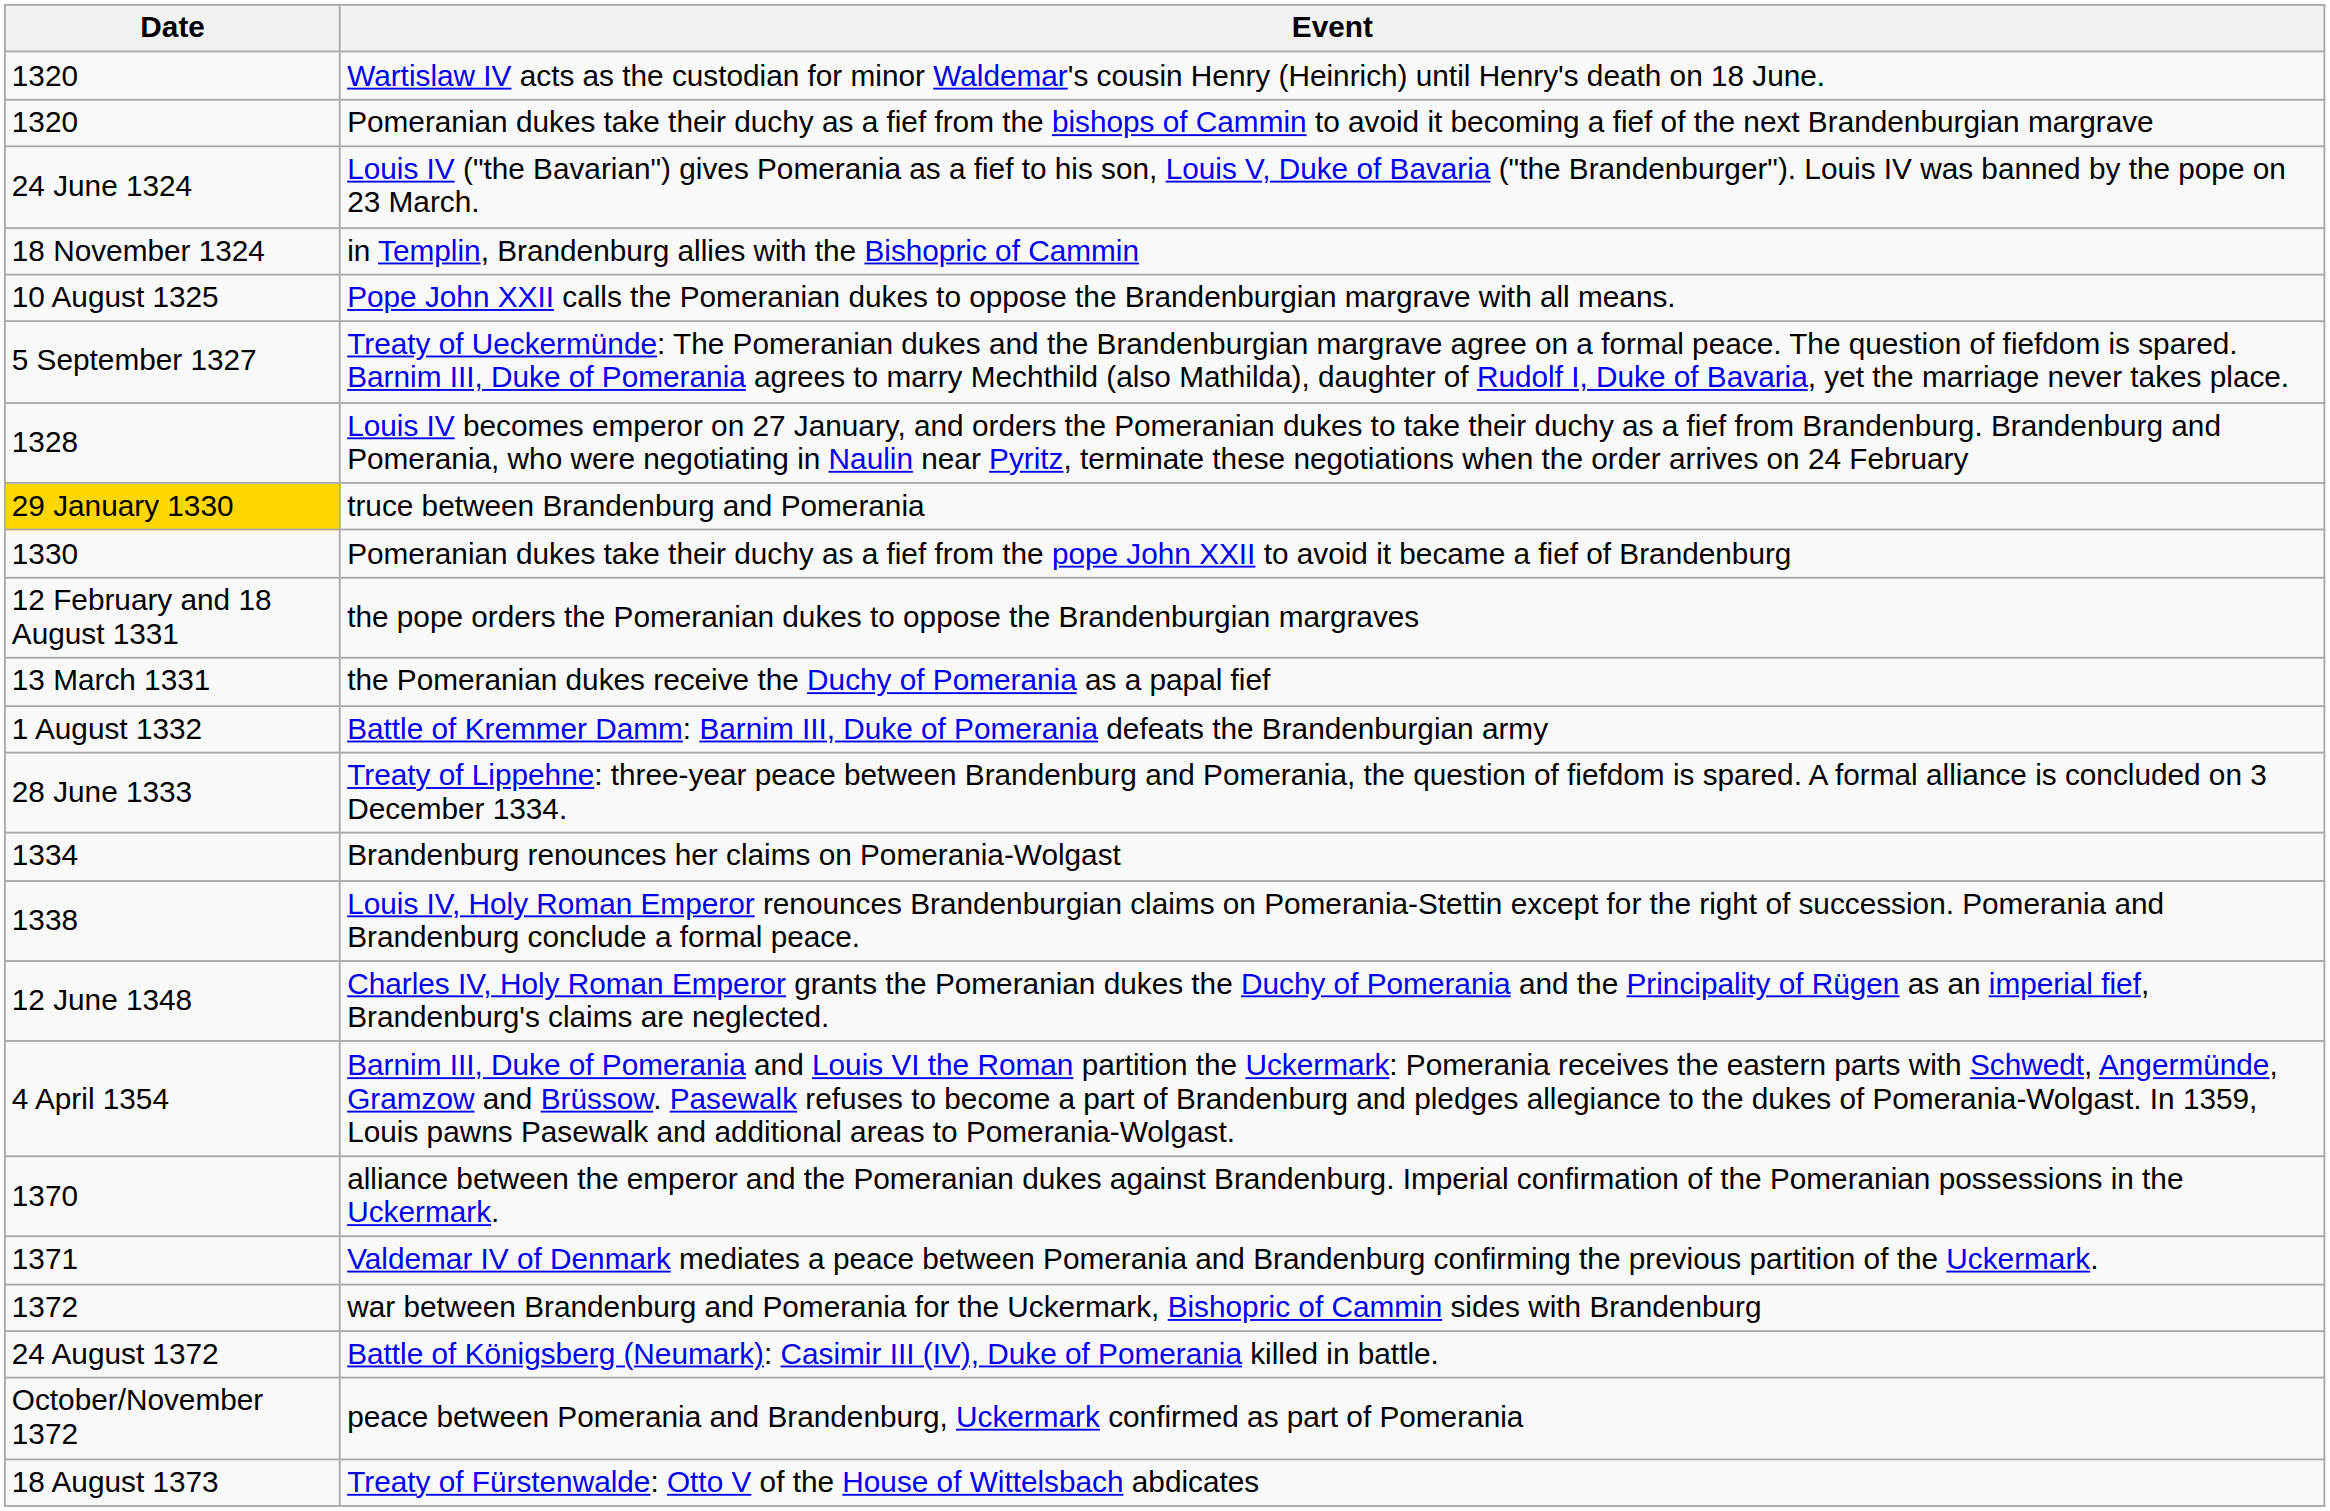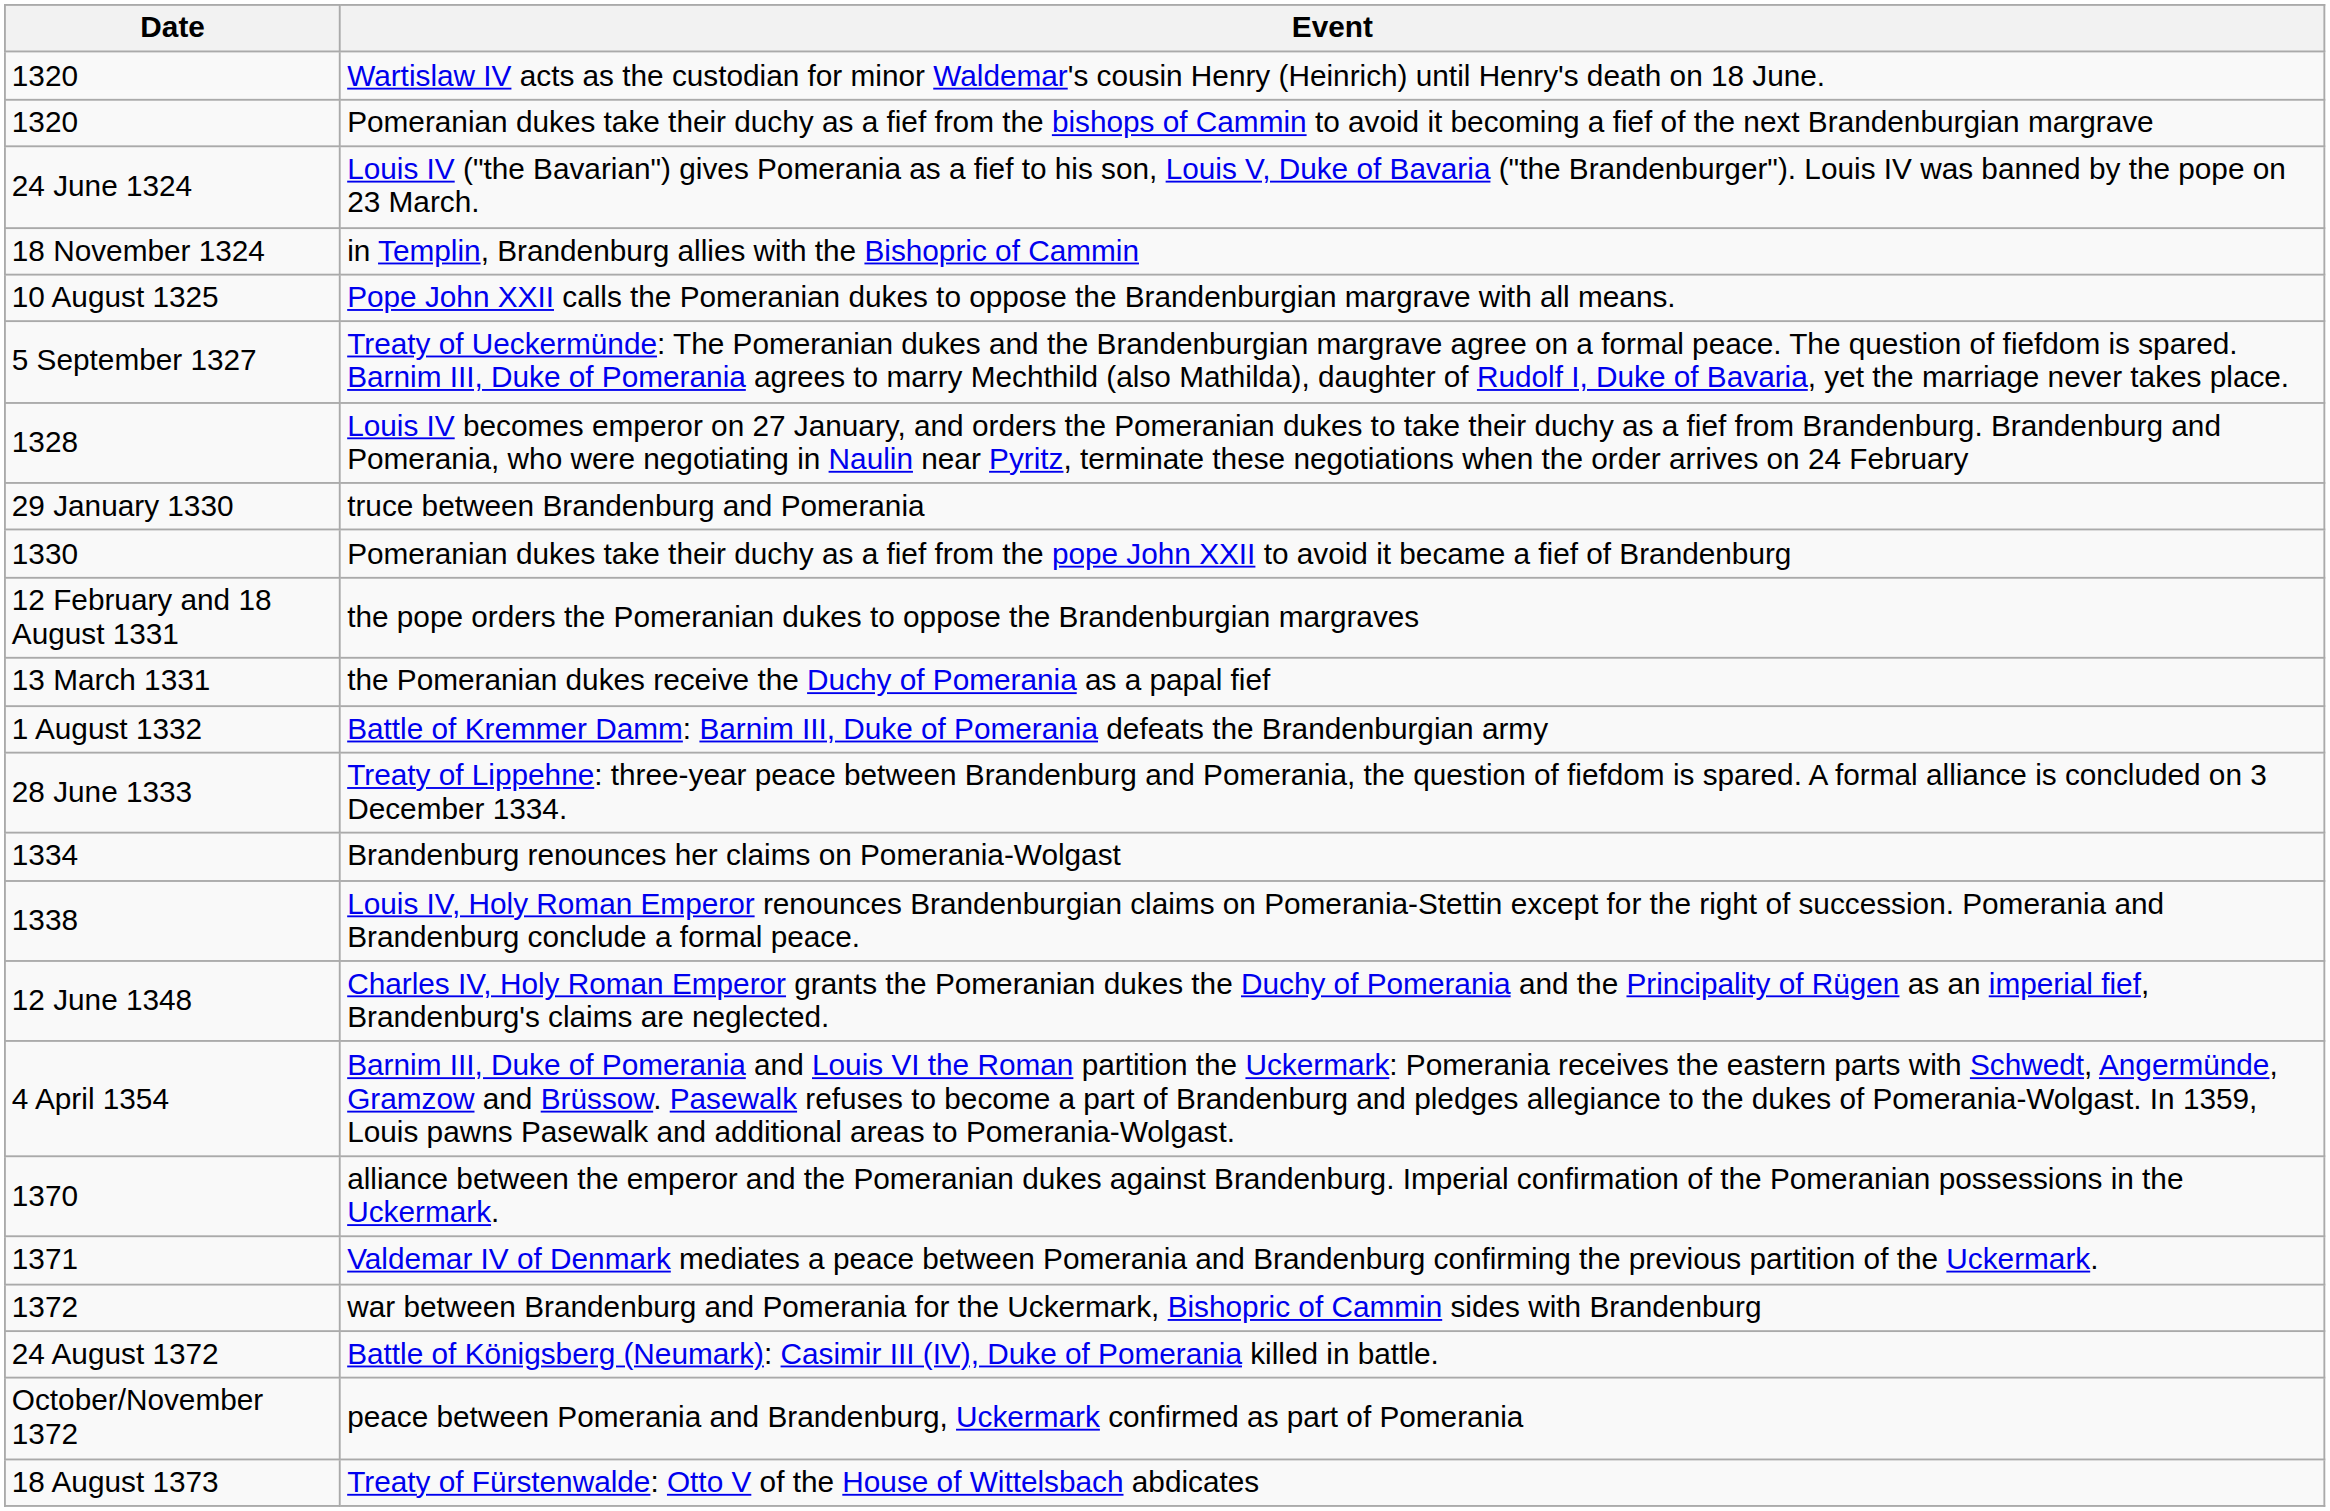(123, 506) gold background -> (123, 506) no background
